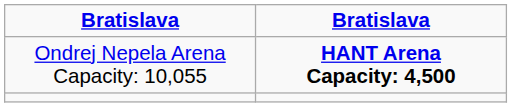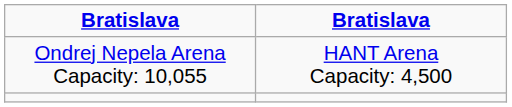(381, 64) bold -> (381, 64) normal
